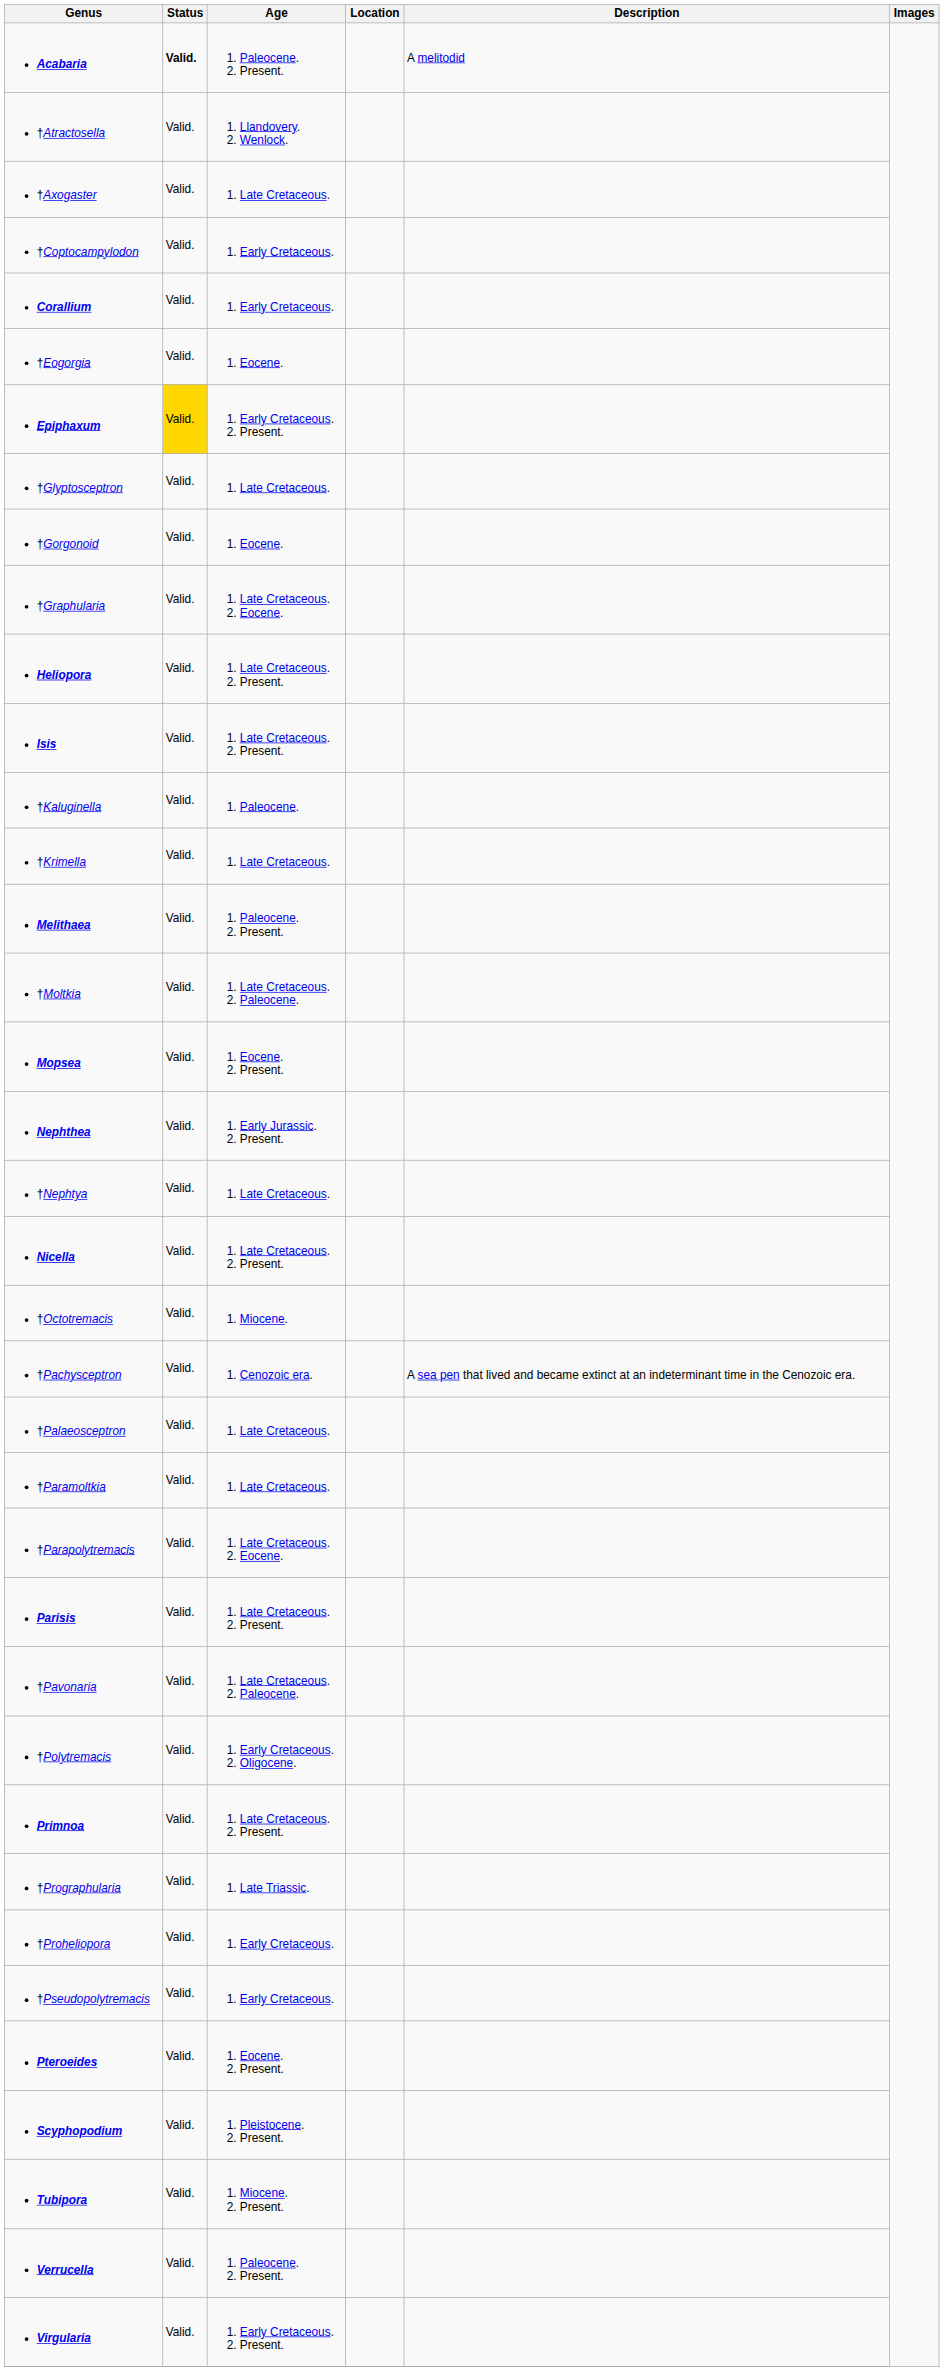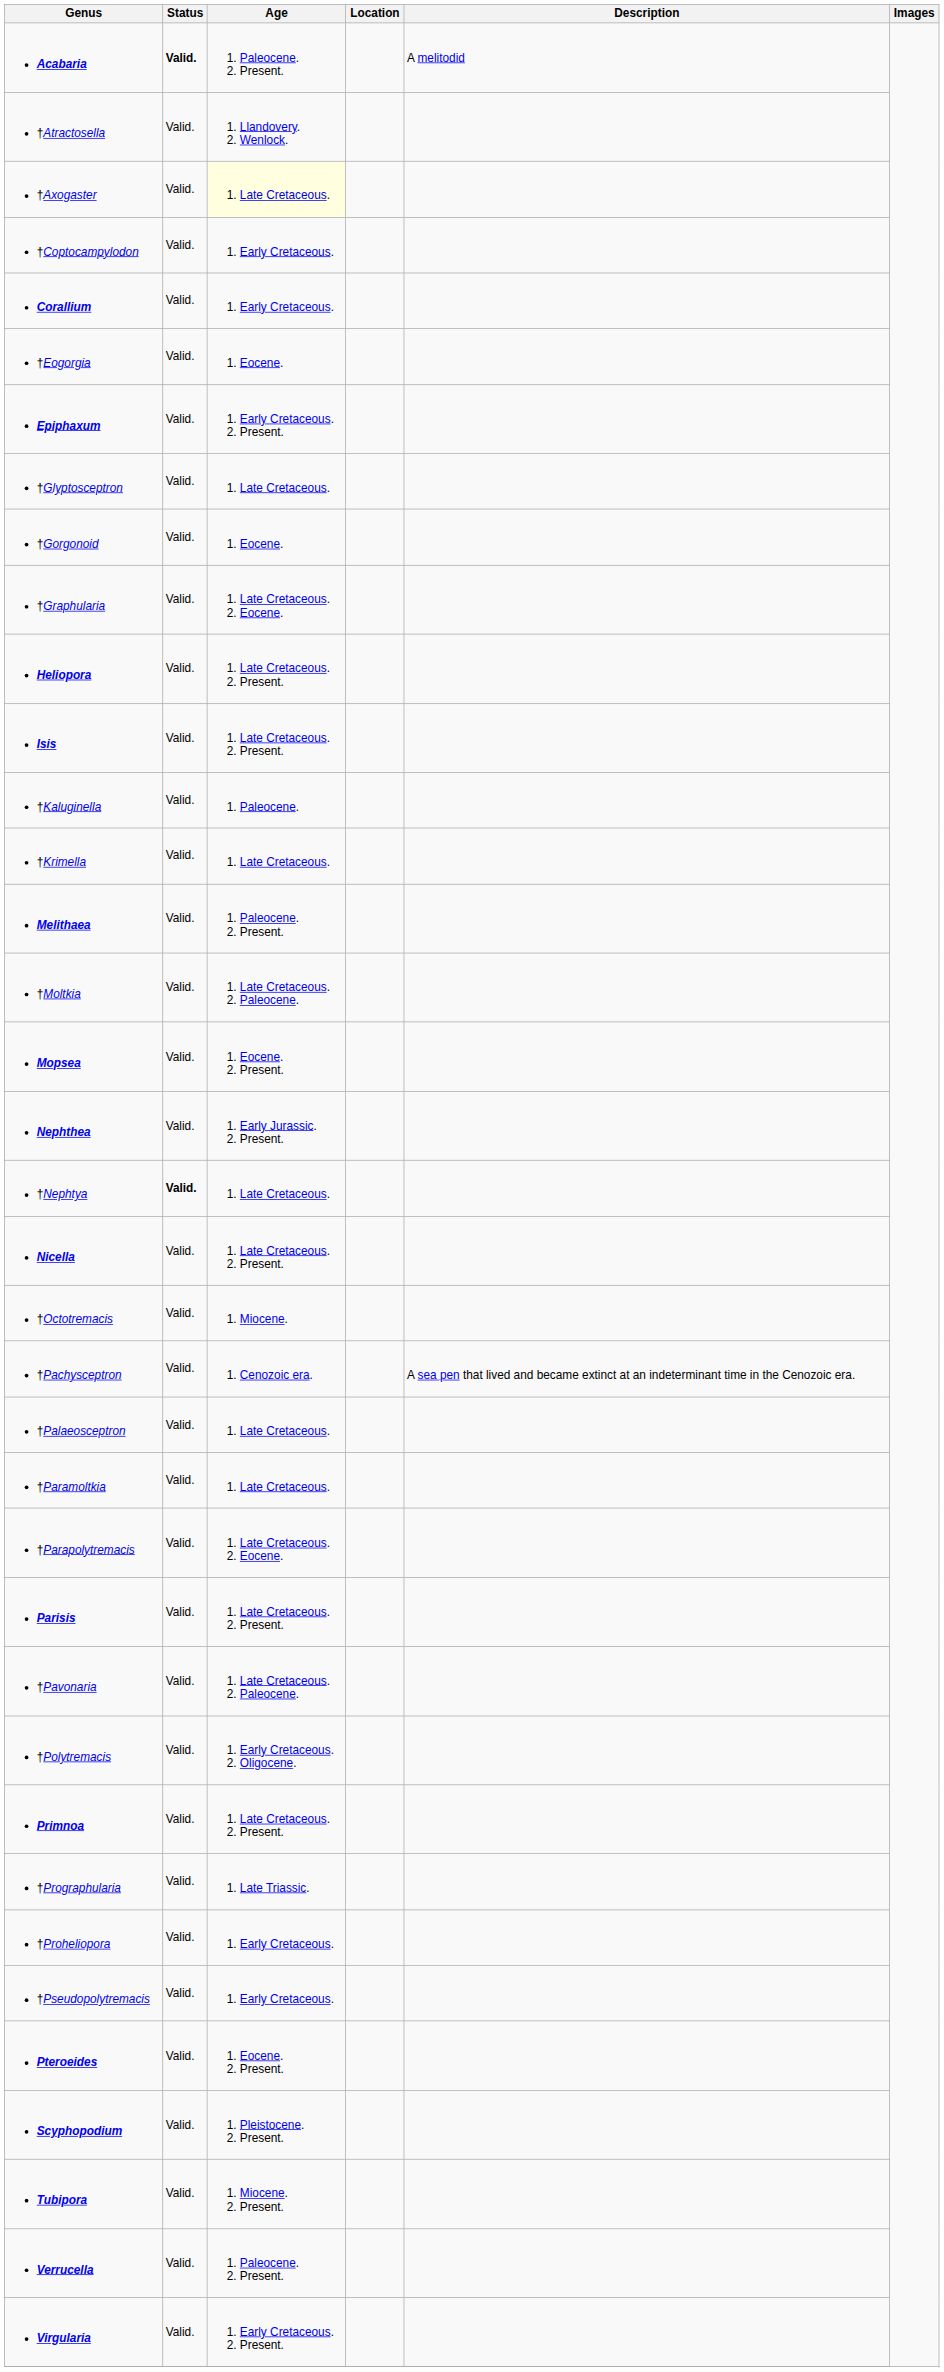(277, 196) no background -> (277, 196) lightyellow background
(180, 419) gold background -> (180, 419) no background
(180, 1188) normal -> (181, 1188) bold
